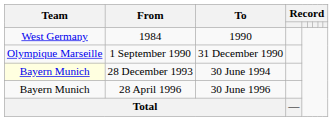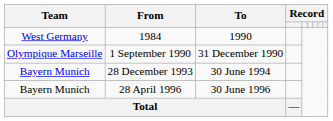(55, 71) lightyellow background -> (55, 71) no background
